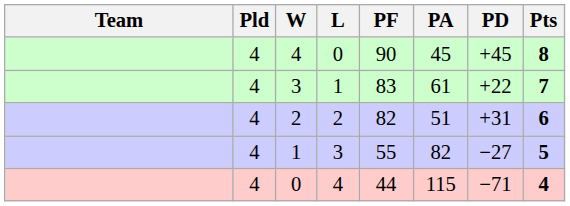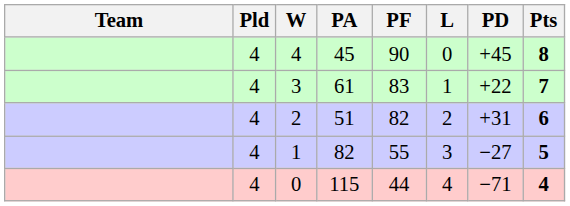columns swapped: (338, 20) <-> (441, 20)
